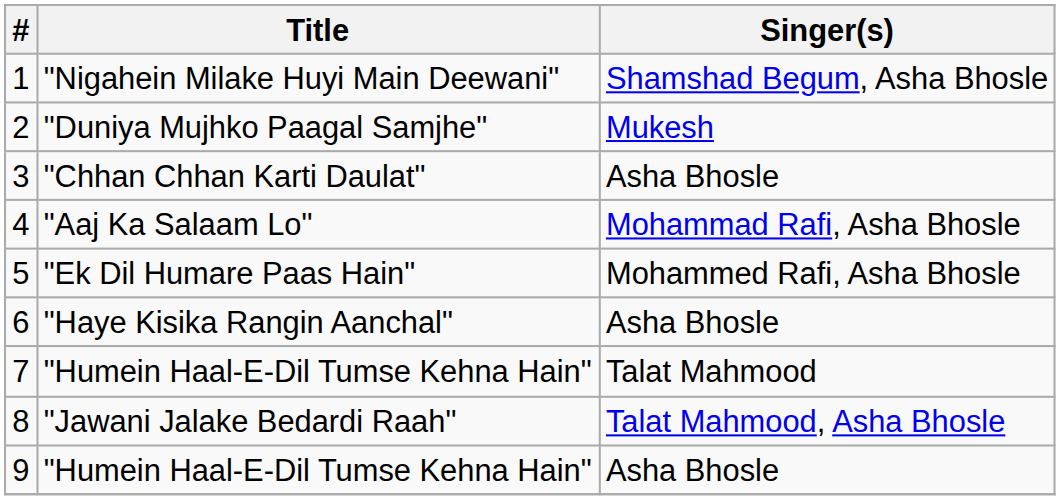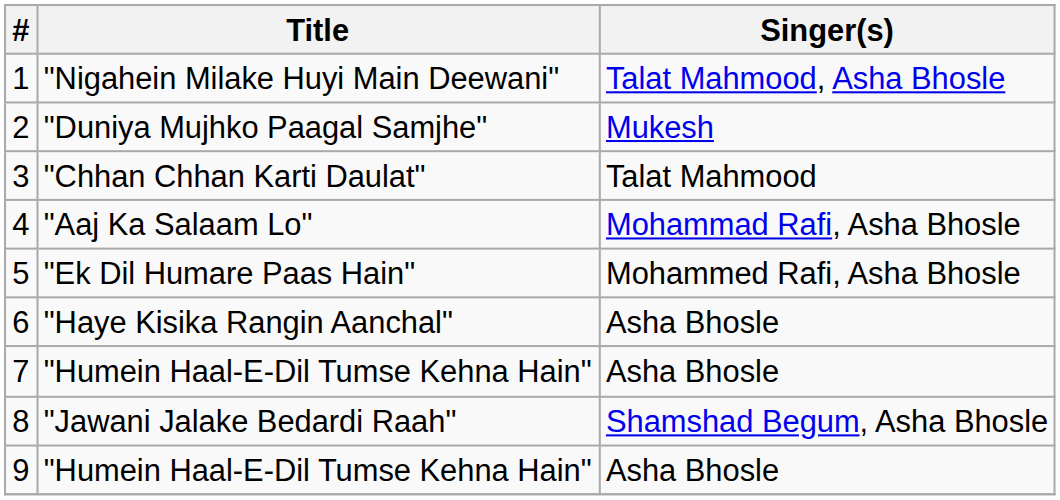(827, 78) Shamshad Begum, Asha Bhosle -> (806, 78) Talat Mahmood, Asha Bhosle
(693, 176) Asha Bhosle -> (711, 176) Talat Mahmood
(711, 372) Talat Mahmood -> (693, 372) Asha Bhosle
(806, 420) Talat Mahmood, Asha Bhosle -> (827, 420) Shamshad Begum, Asha Bhosle
